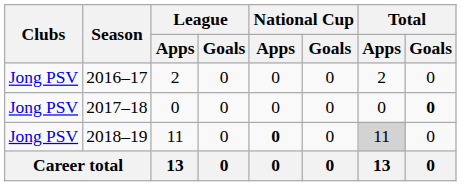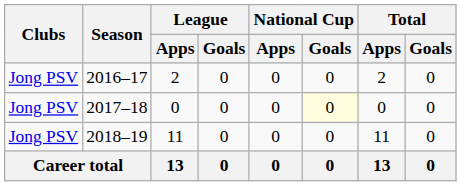(330, 107) no background -> (330, 107) lightyellow background
(431, 107) bold -> (431, 107) normal
(276, 136) bold -> (276, 136) normal
(382, 136) lightgrey background -> (382, 136) no background
